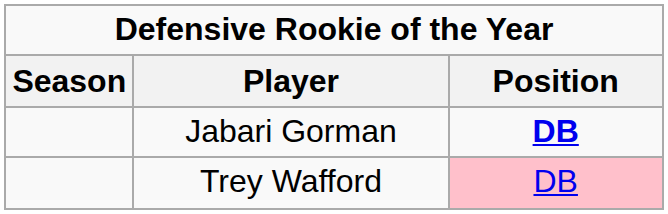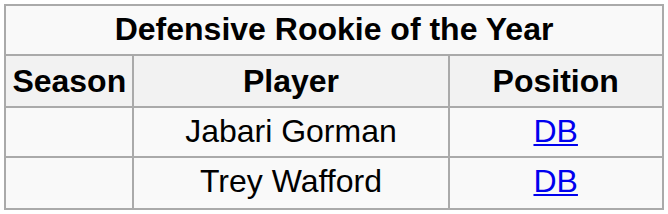(556, 131) bold -> (556, 131) normal
(556, 182) pink background -> (556, 182) no background
